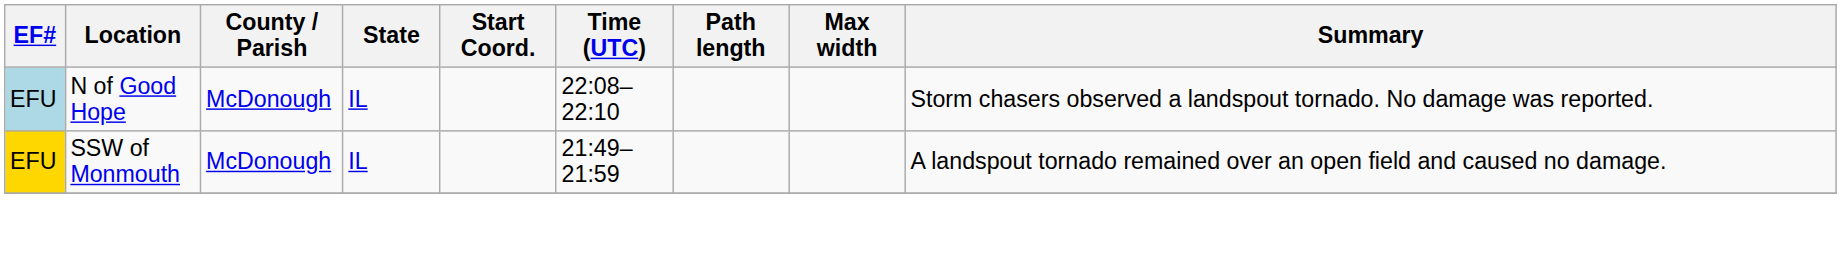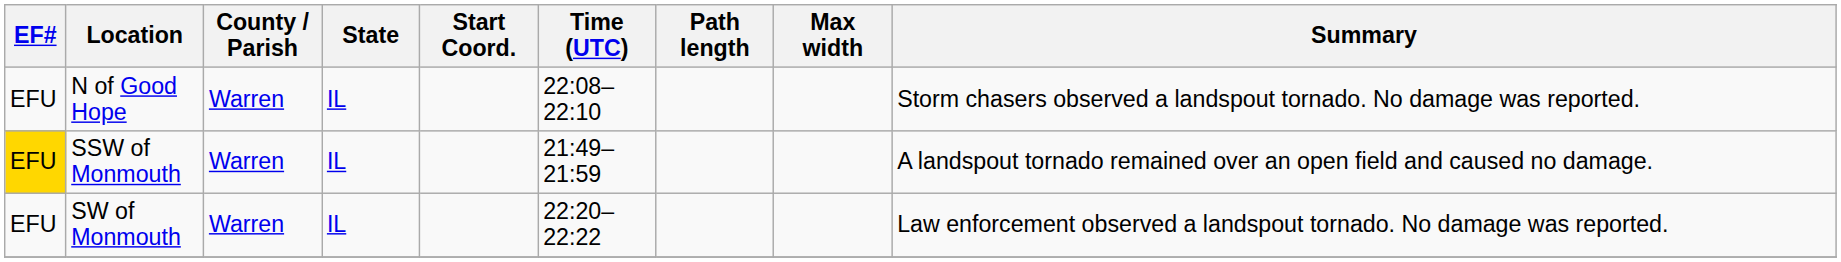(33, 98) lightblue background -> (33, 98) no background
(269, 98) McDonough -> (247, 98) Warren
(269, 161) McDonough -> (247, 161) Warren
+ row: (126, 224)
